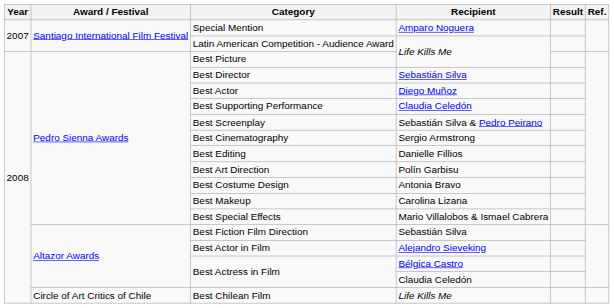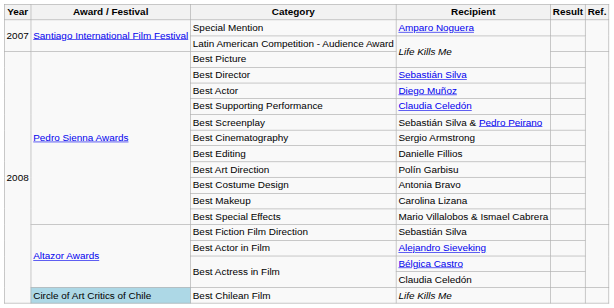(92, 295) no background -> (92, 295) lightblue background
